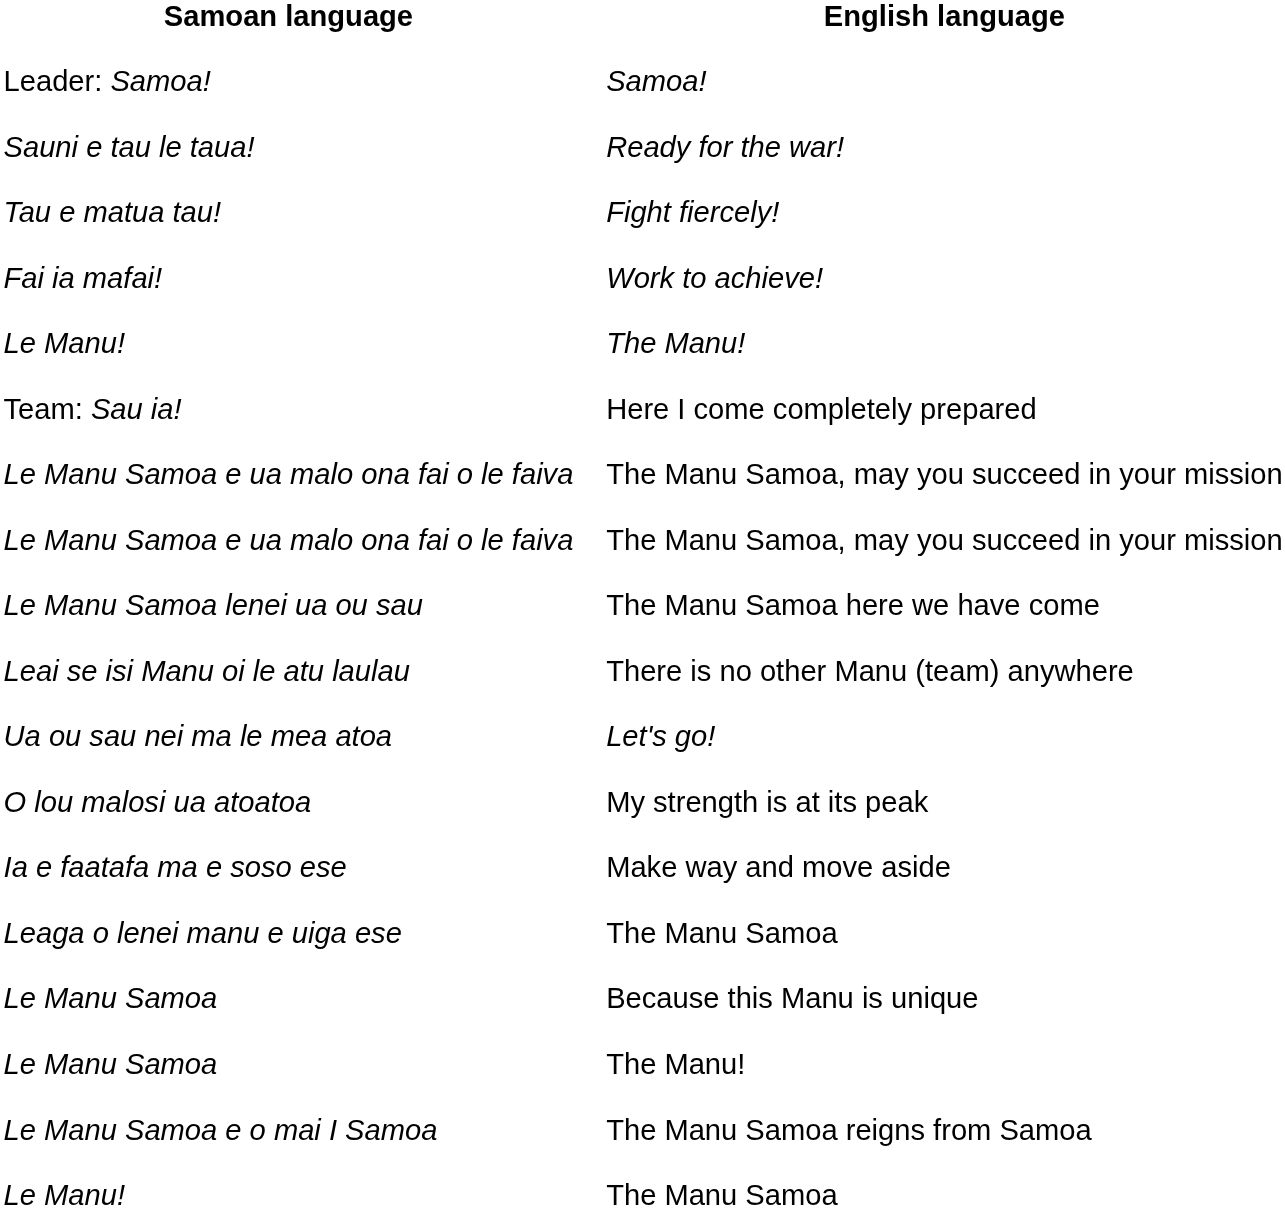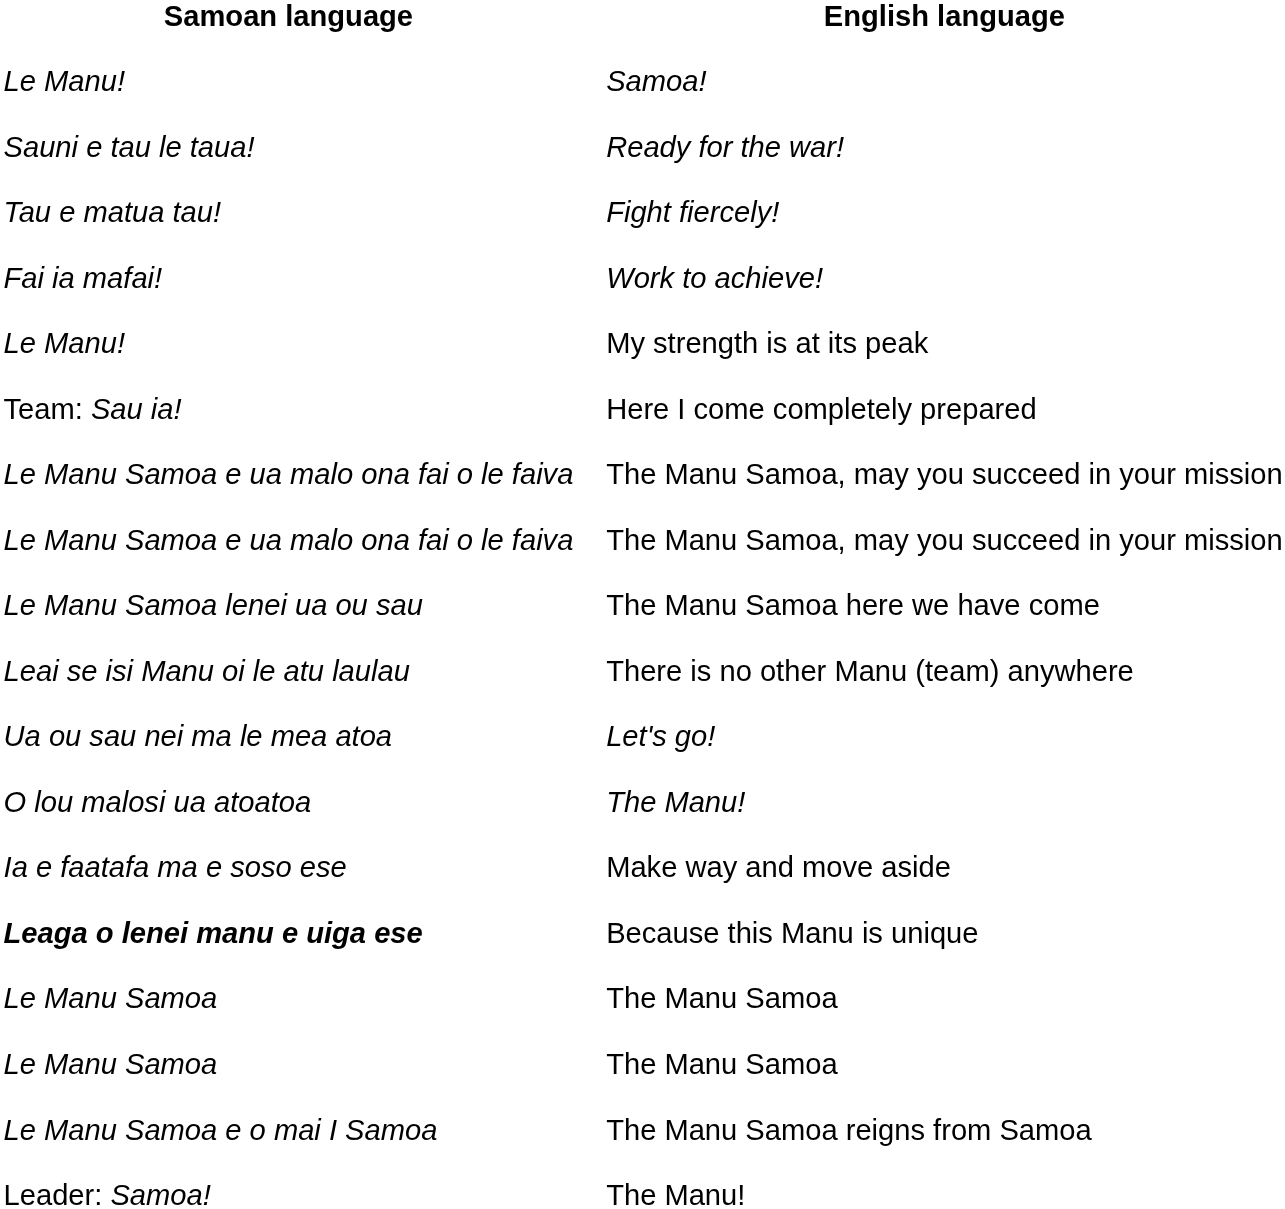(107, 81) Leader: Samoa! -> (64, 81) Le Manu!
(676, 343) The Manu! -> (767, 343) My strength is at its peak
(767, 802) My strength is at its peak -> (676, 802) The Manu!
(203, 933) normal -> (213, 933) bold
(722, 933) The Manu Samoa -> (792, 933) Because this Manu is unique
(792, 998) Because this Manu is unique -> (722, 998) The Manu Samoa
(676, 1064) The Manu! -> (722, 1064) The Manu Samoa
(64, 1195) Le Manu! -> (107, 1195) Leader: Samoa!
(722, 1195) The Manu Samoa -> (676, 1195) The Manu!
